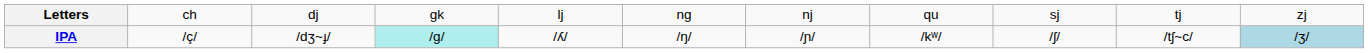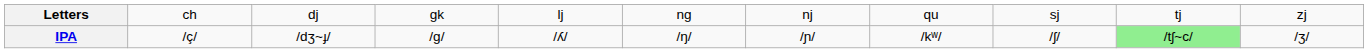(437, 36) paleturquoise background -> (437, 36) no background
(1178, 36) no background -> (1178, 36) lightgreen background
(1302, 36) lightblue background -> (1302, 36) no background
